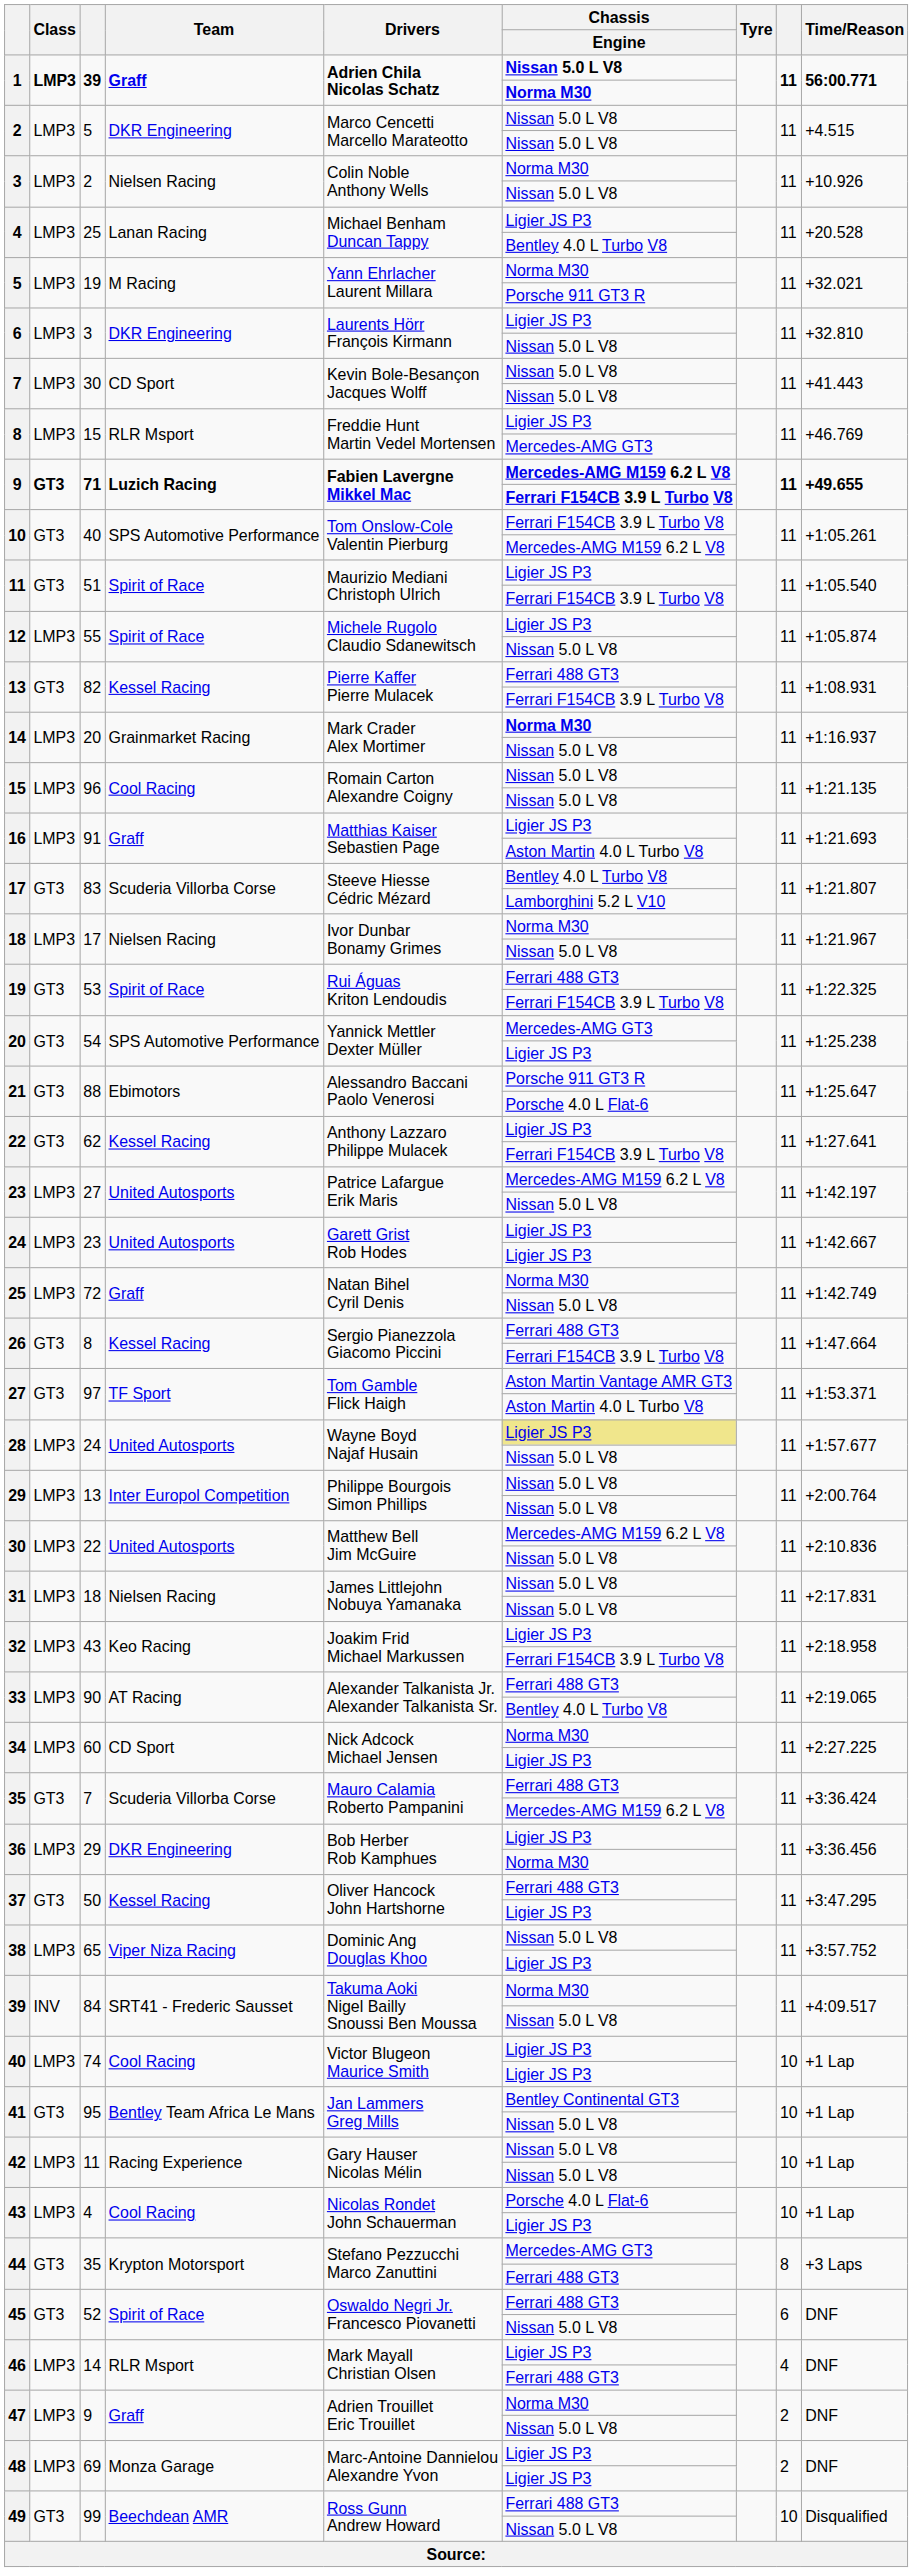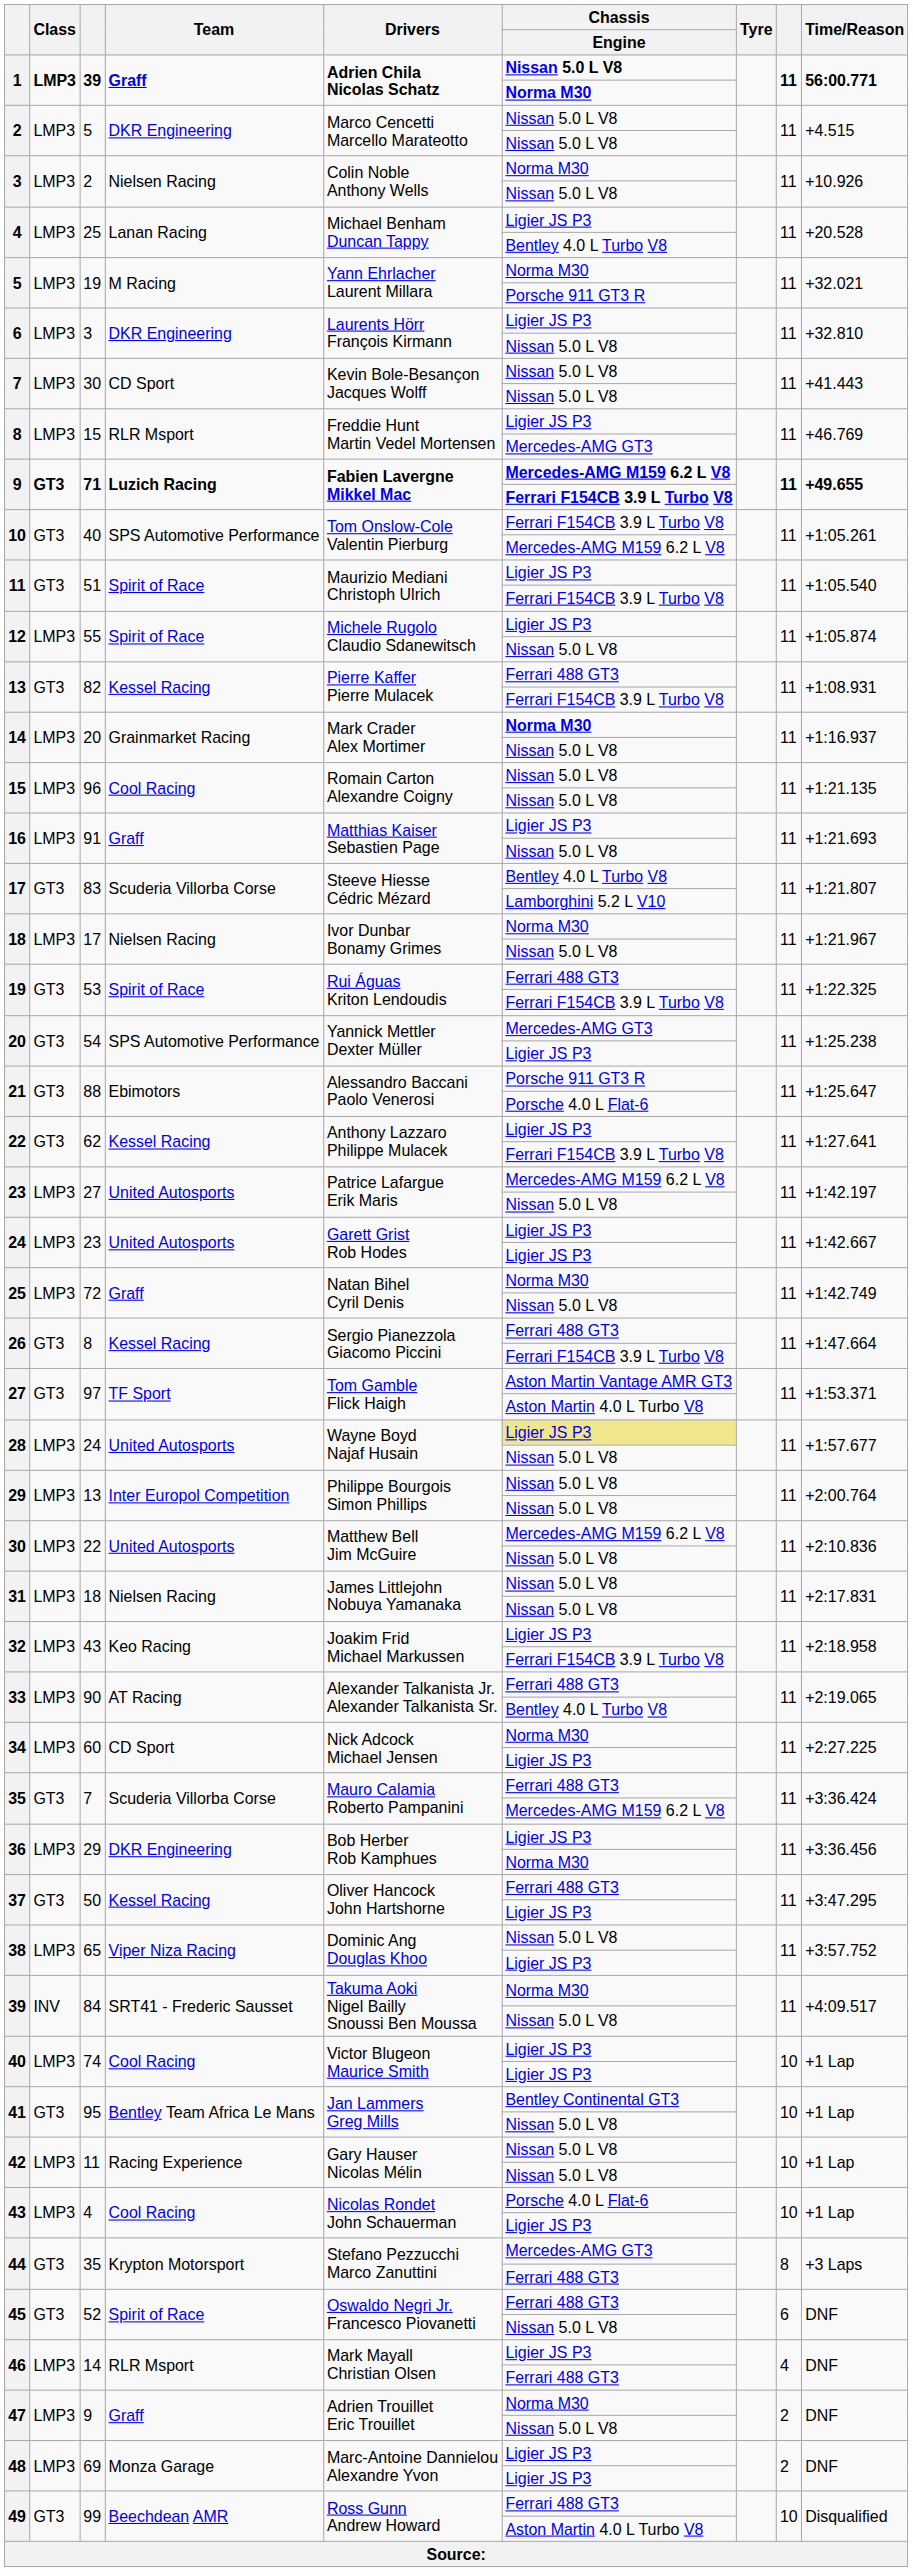(604, 851) Aston Martin 4.0 L Turbo V8 -> (561, 851) Nissan 5.0 L V8
(561, 2529) Nissan 5.0 L V8 -> (604, 2529) Aston Martin 4.0 L Turbo V8
